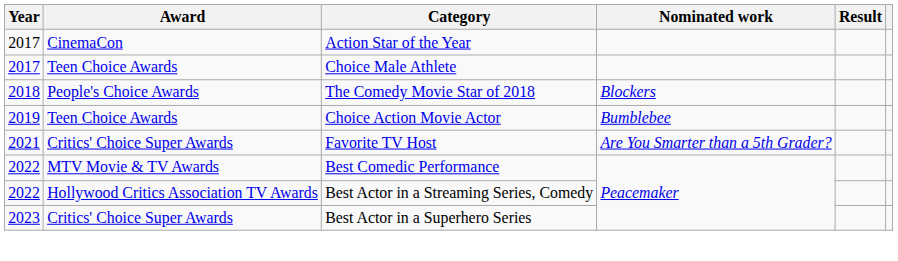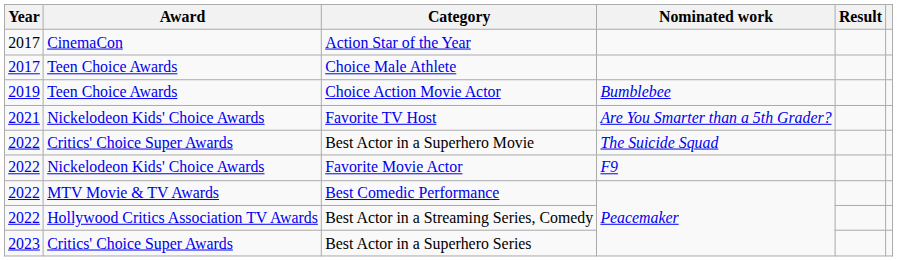- row: (430, 92)
(140, 142) Critics' Choice Super Awards -> (156, 117) Nickelodeon Kids' Choice Awards
+ row: (430, 142)
+ row: (394, 167)
